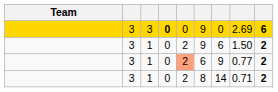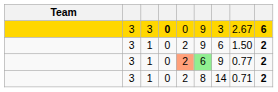(221, 29) 0 -> (221, 29) 3
(242, 29) 2.69 -> (242, 29) 2.67
(203, 62) no background -> (203, 62) lightgreen background
